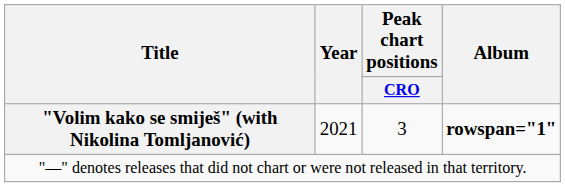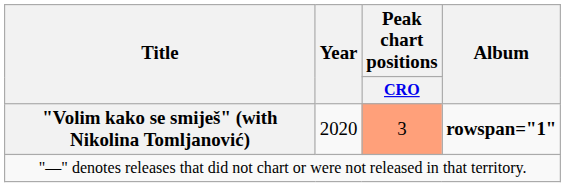(339, 128) 2021 -> (339, 128) 2020
(402, 128) no background -> (402, 128) lightsalmon background
